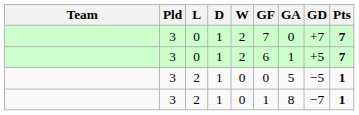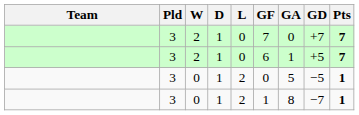columns swapped: (242, 15) <-> (197, 15)
